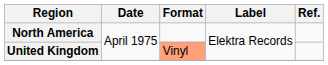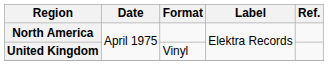(175, 51) lightsalmon background -> (175, 51) no background
